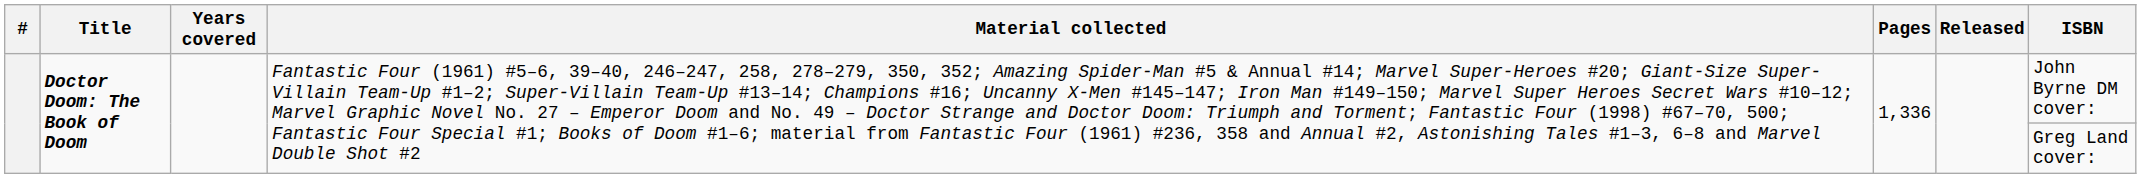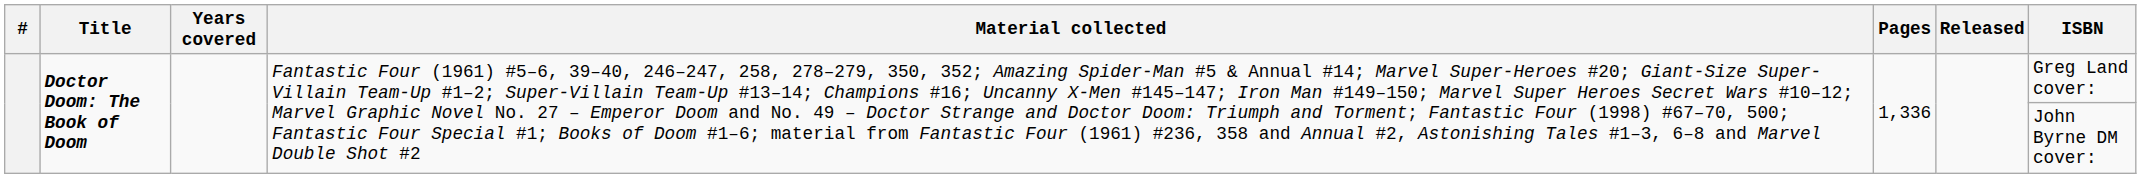(2075, 89) John Byrne DM cover: -> (2081, 79) Greg Land cover:
(2081, 148) Greg Land cover: -> (2075, 138) John Byrne DM cover:
